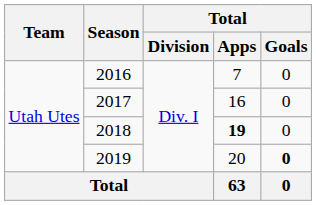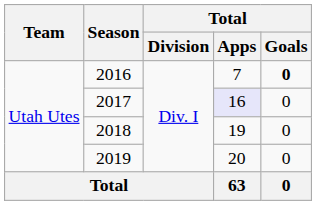(286, 74) normal -> (286, 74) bold
(237, 102) no background -> (237, 102) lavender background
(237, 130) bold -> (237, 130) normal
(286, 158) bold -> (286, 158) normal
